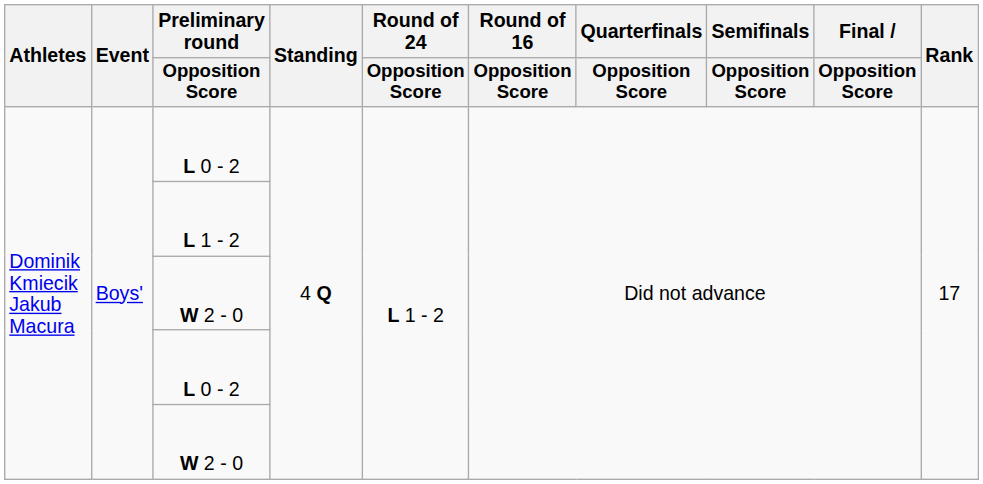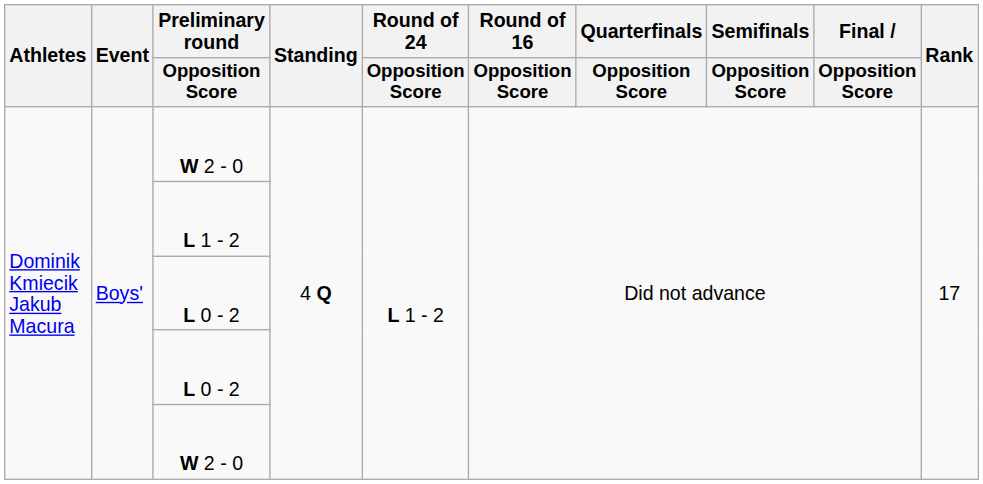(211, 166) L 0 - 2 -> (211, 166) W 2 - 0
(211, 315) W 2 - 0 -> (211, 315) L 0 - 2
